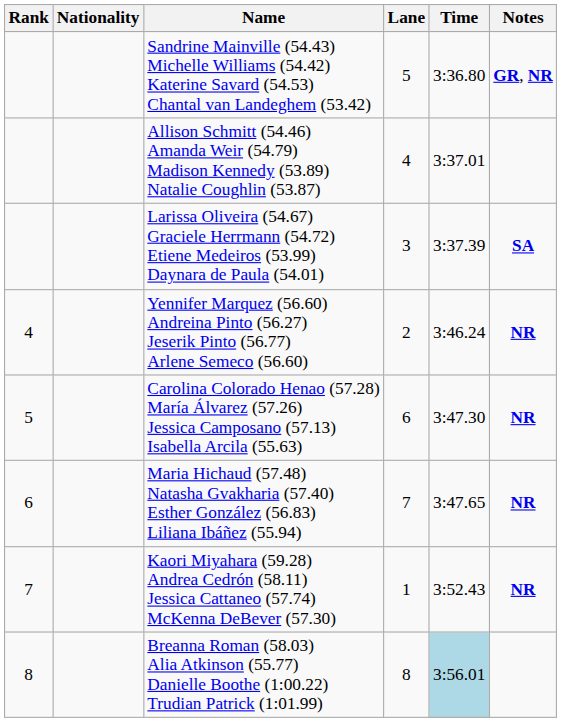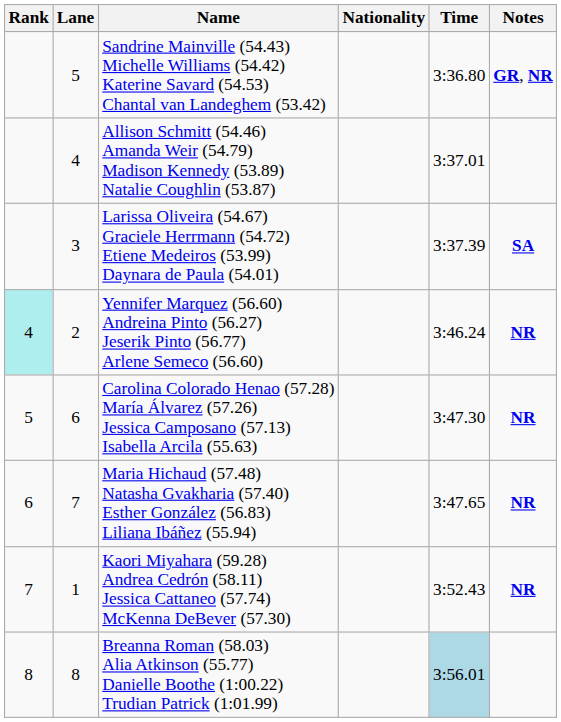columns swapped: (406, 18) <-> (98, 18)
(29, 331) no background -> (29, 331) paleturquoise background
